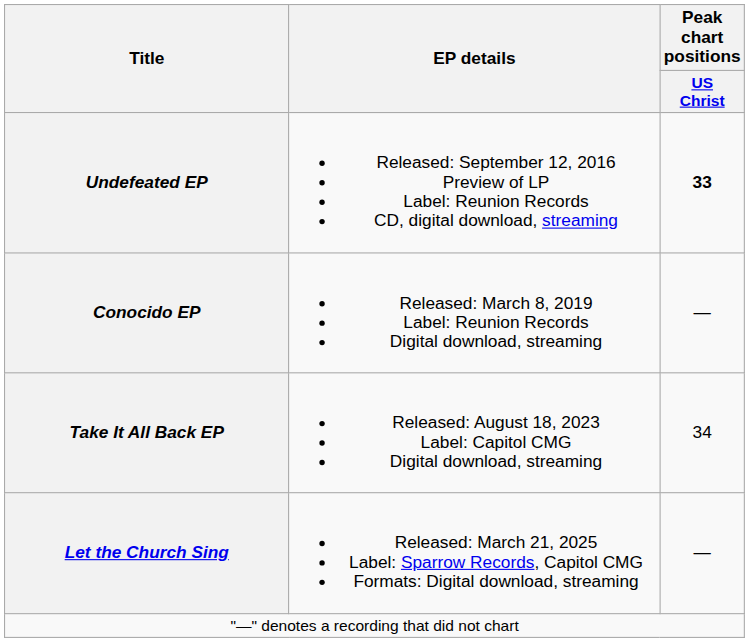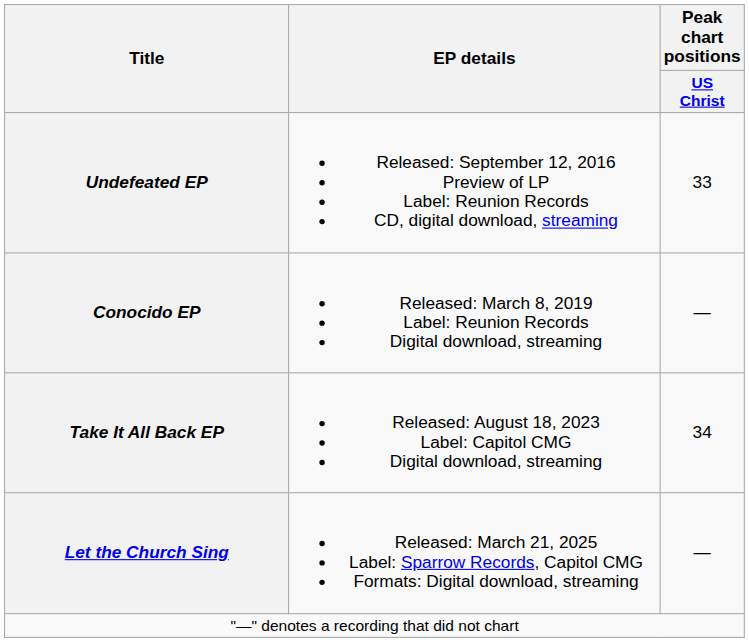(702, 182) bold -> (702, 182) normal
